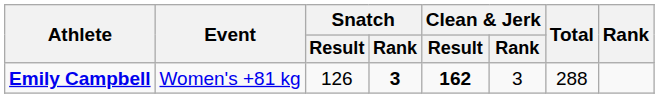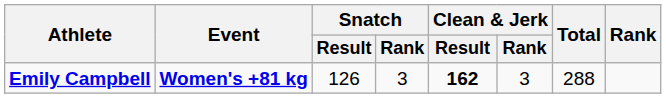(230, 78) normal -> (234, 78) bold
(395, 78) bold -> (402, 78) normal
